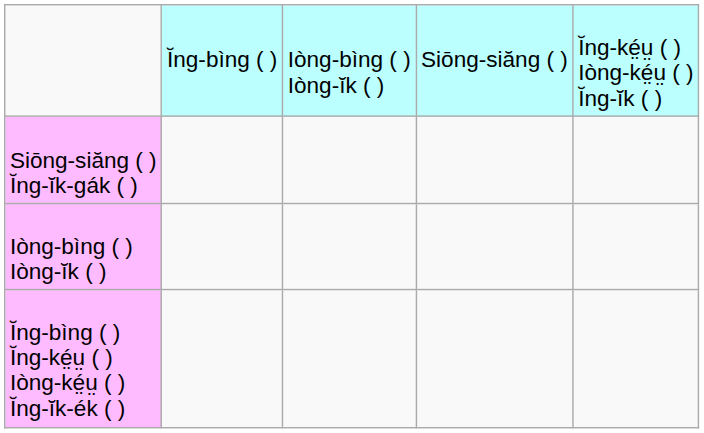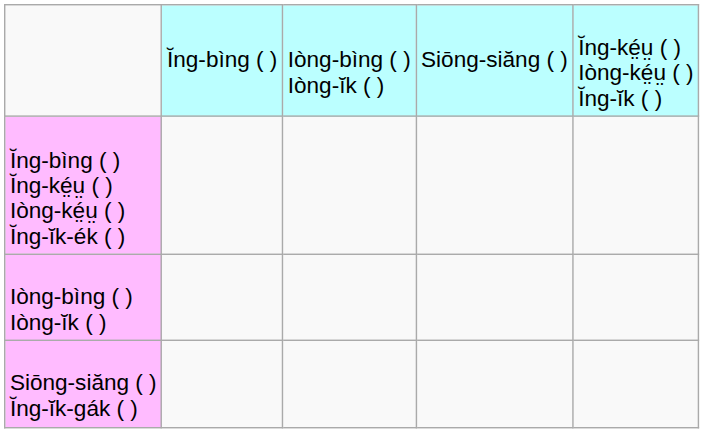rows swapped: (68, 370) <-> (83, 172)
